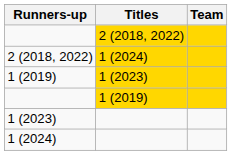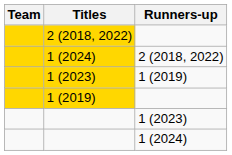columns swapped: (207, 14) <-> (50, 14)
